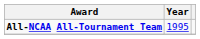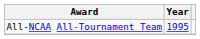(84, 27) bold -> (84, 27) normal
